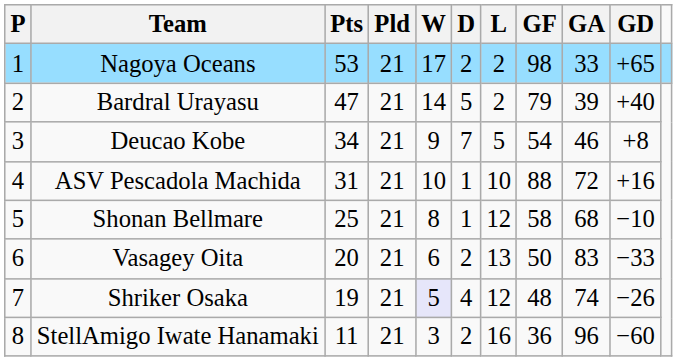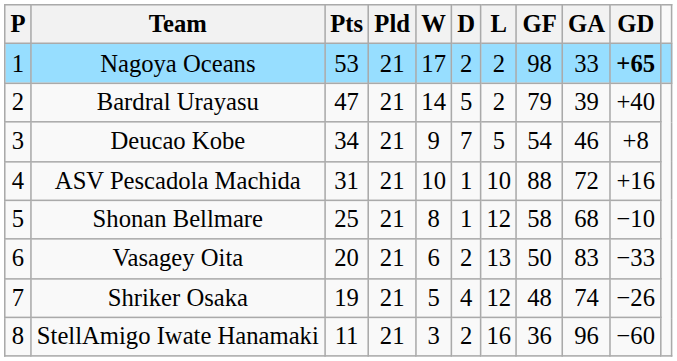(636, 63) normal -> (636, 63) bold
(434, 297) lavender background -> (434, 297) no background
